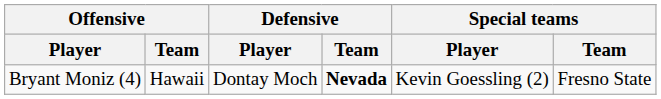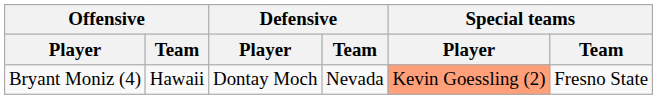(356, 79) bold -> (355, 79) normal
(472, 79) no background -> (469, 79) lightsalmon background
